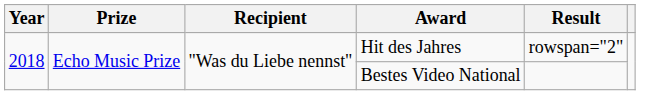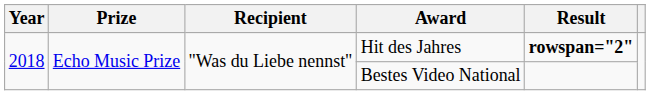(576, 47) normal -> (581, 47) bold
